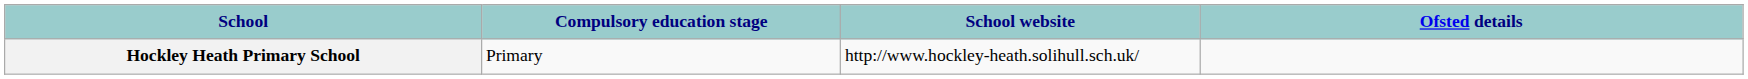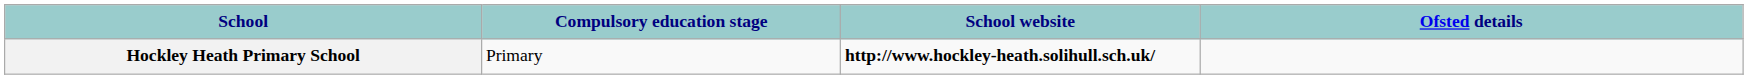(992, 56) normal -> (1000, 56) bold
